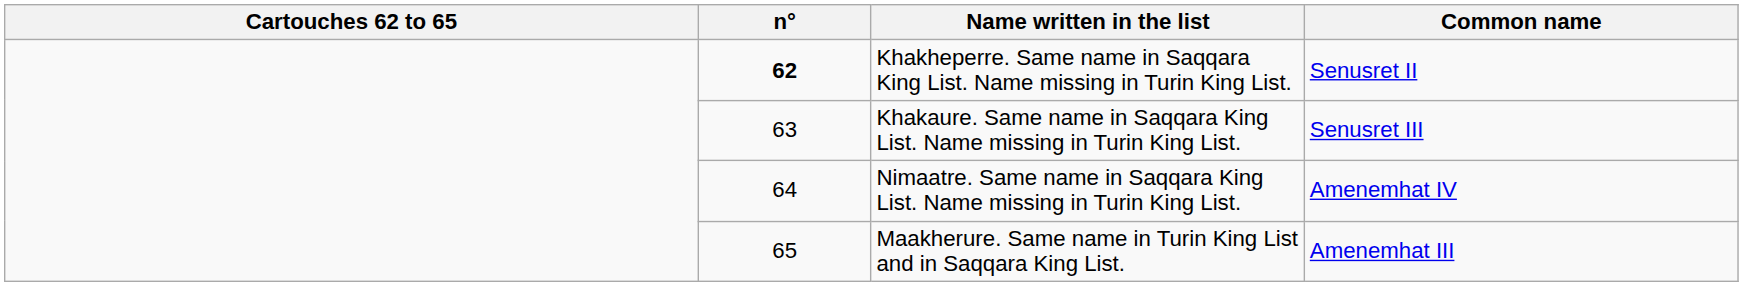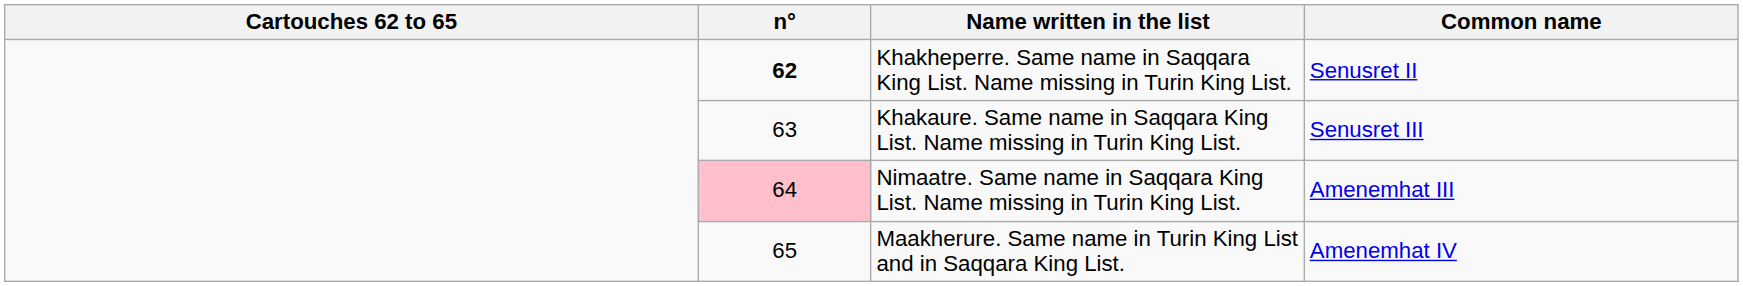(785, 190) no background -> (785, 190) pink background
(1383, 190) Amenemhat IV -> (1382, 190) Amenemhat III
(1382, 250) Amenemhat III -> (1383, 250) Amenemhat IV
